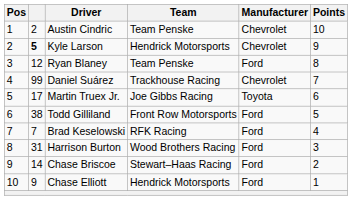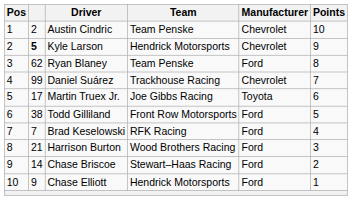(37, 63) 12 -> (37, 63) 62
(37, 147) 31 -> (37, 147) 21
